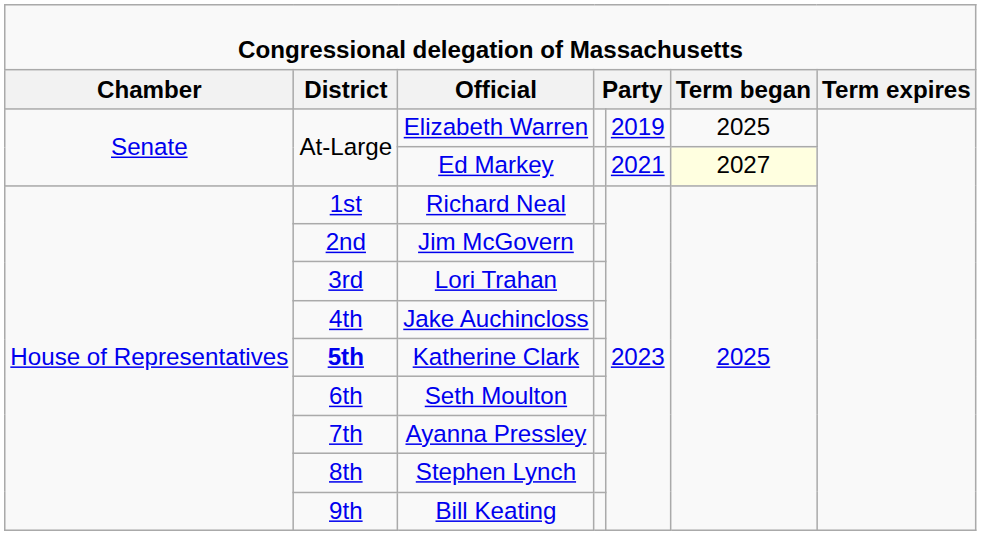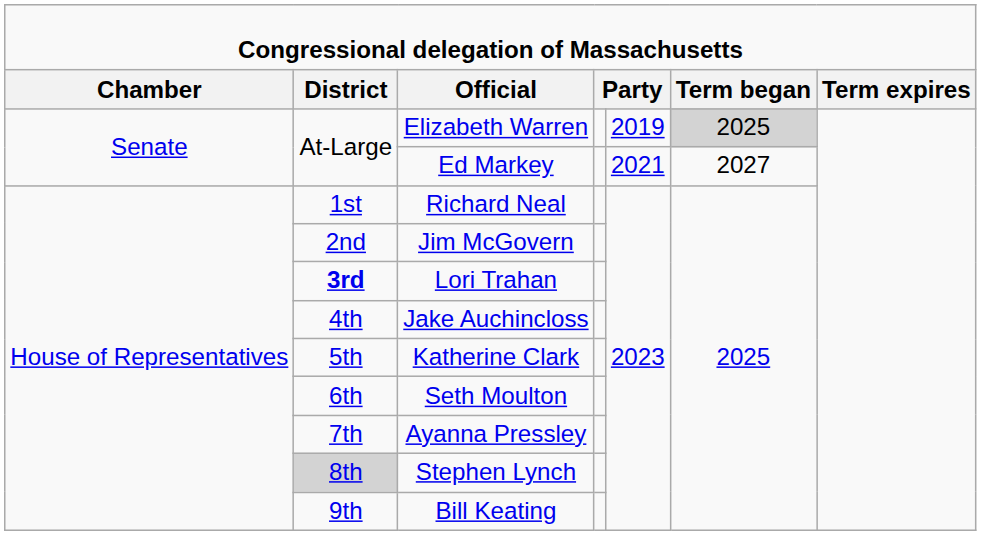(743, 127) no background -> (743, 127) lightgrey background
(743, 165) lightyellow background -> (743, 165) no background
(346, 280) normal -> (346, 280) bold
(346, 357) bold -> (346, 357) normal
(346, 472) no background -> (346, 472) lightgrey background
